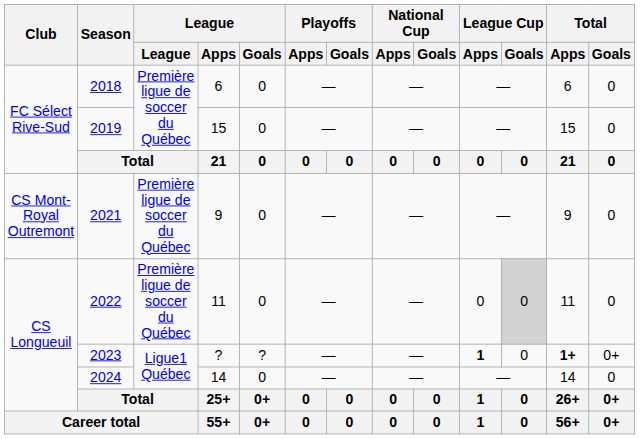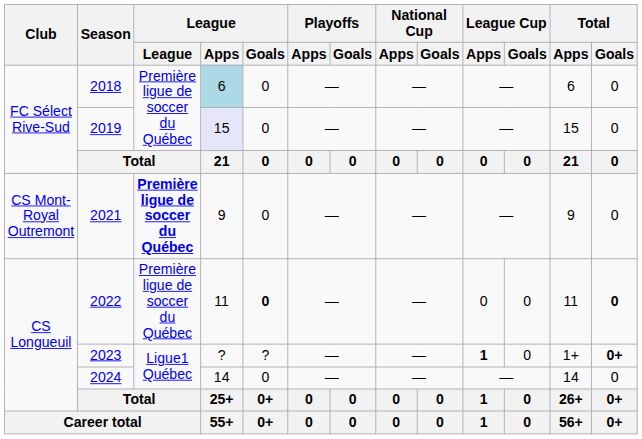(218, 86) no background -> (222, 86) lightblue background
(218, 129) no background -> (222, 129) lavender background
(166, 215) normal -> (167, 215) bold
(262, 301) normal -> (265, 301) bold
(524, 301) lightgrey background -> (527, 301) no background
(611, 301) normal -> (615, 301) bold
(568, 355) bold -> (571, 355) normal
(611, 355) normal -> (615, 355) bold
